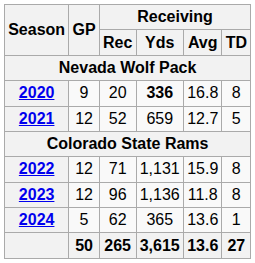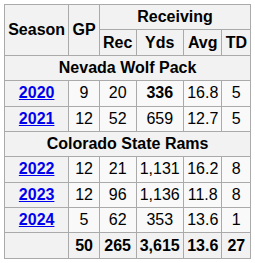(236, 93) 8 -> (236, 93) 5
(118, 169) 71 -> (118, 169) 21
(203, 169) 15.9 -> (203, 169) 16.2
(160, 220) 365 -> (160, 220) 353
